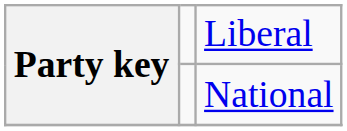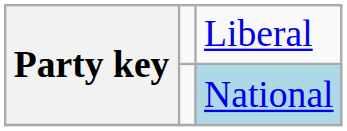(269, 93) no background -> (269, 93) lightblue background
